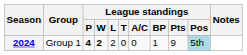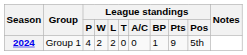(88, 43) bold -> (88, 43) normal
(99, 43) bold -> (99, 43) normal
(197, 43) lightblue background -> (197, 43) no background
